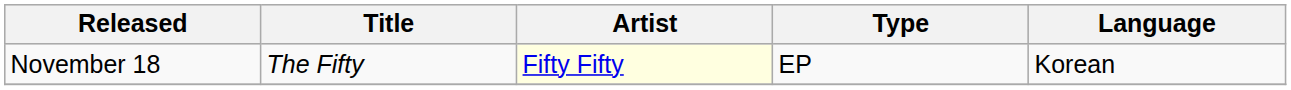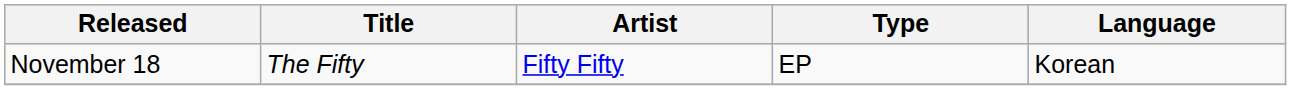(573, 63) lightyellow background -> (573, 63) no background
